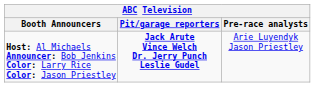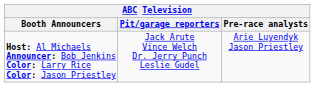(170, 52) bold -> (170, 52) normal
